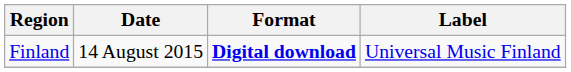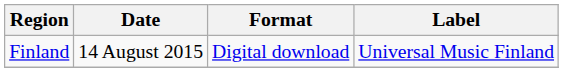(284, 51) bold -> (281, 51) normal
